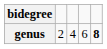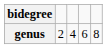(96, 33) bold -> (96, 33) normal
